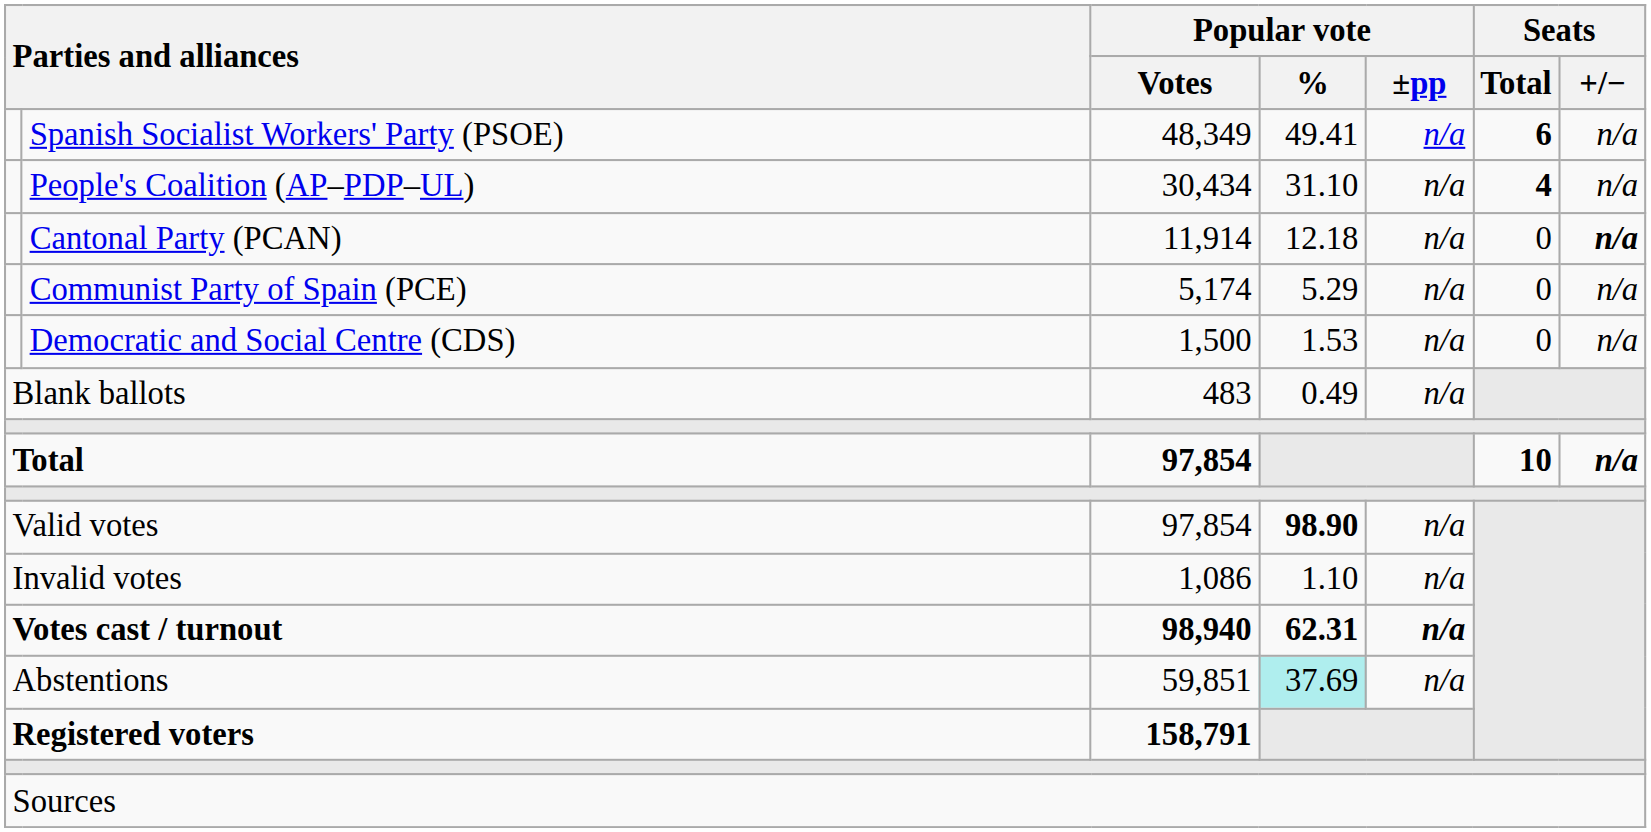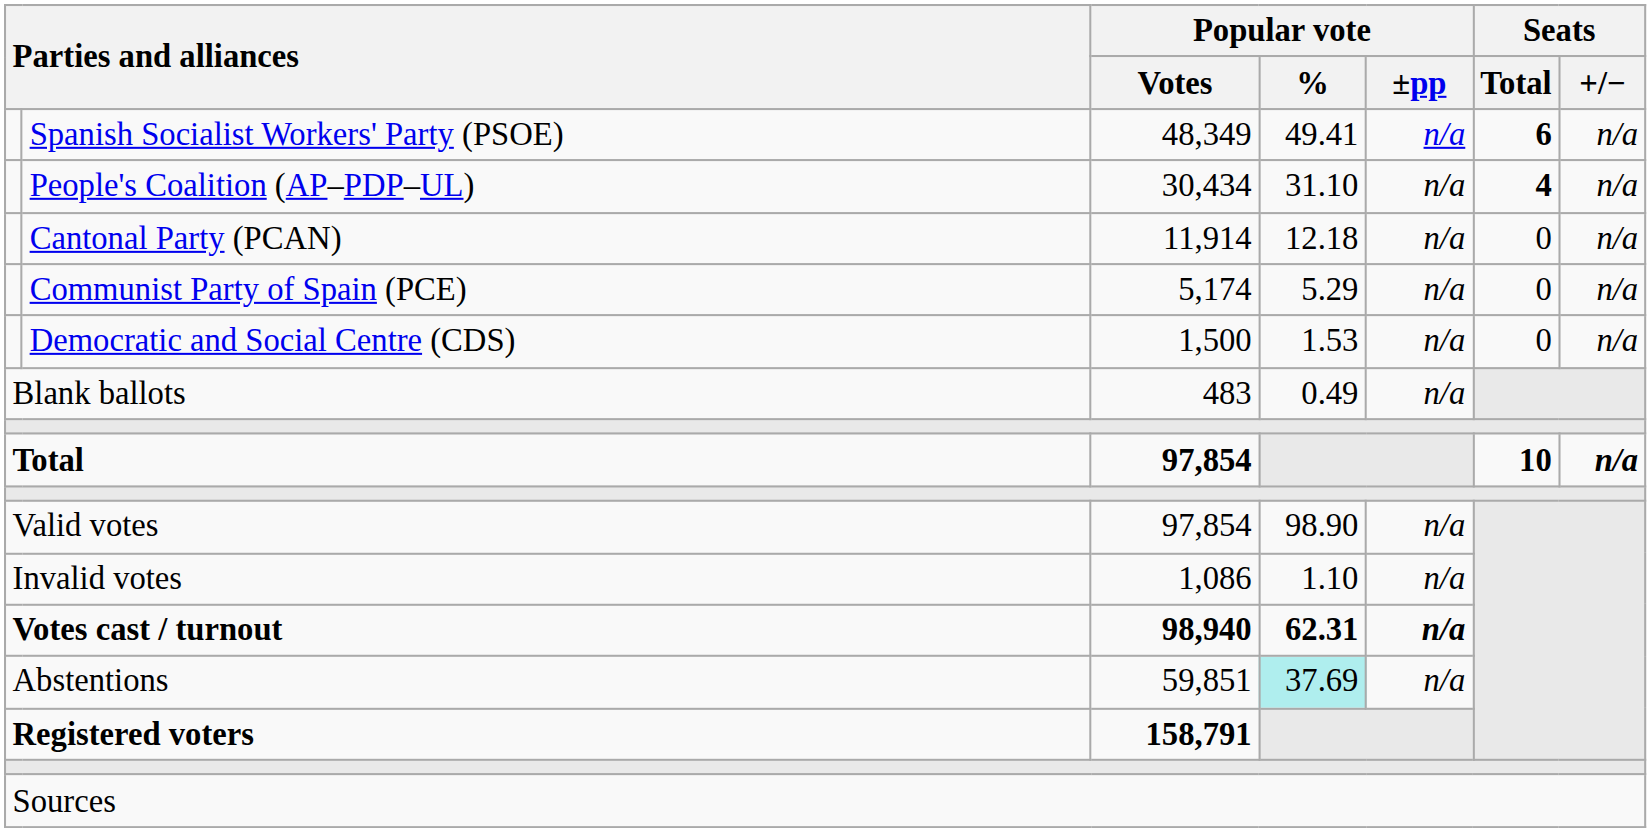(1616, 237) bold -> (1617, 237) normal
(1322, 526) bold -> (1322, 526) normal
